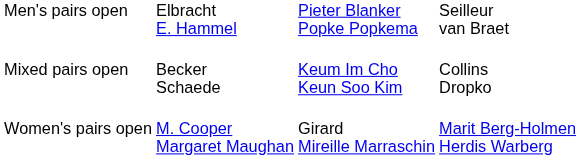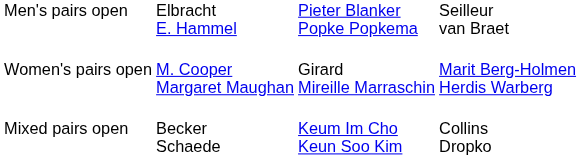rows swapped: (78, 128) <-> (66, 69)
